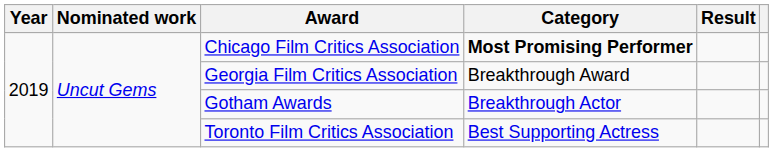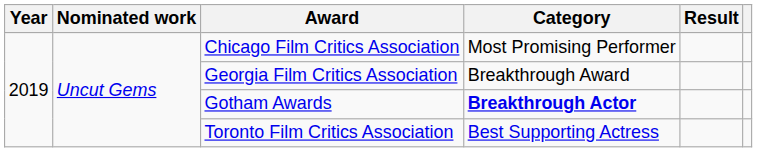(580, 47) bold -> (572, 47) normal
(544, 103) normal -> (552, 103) bold
